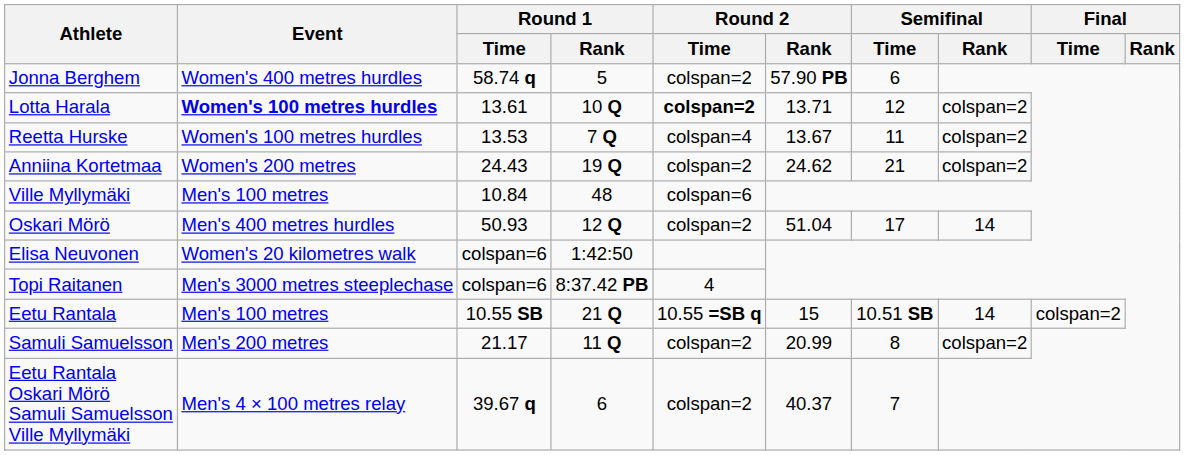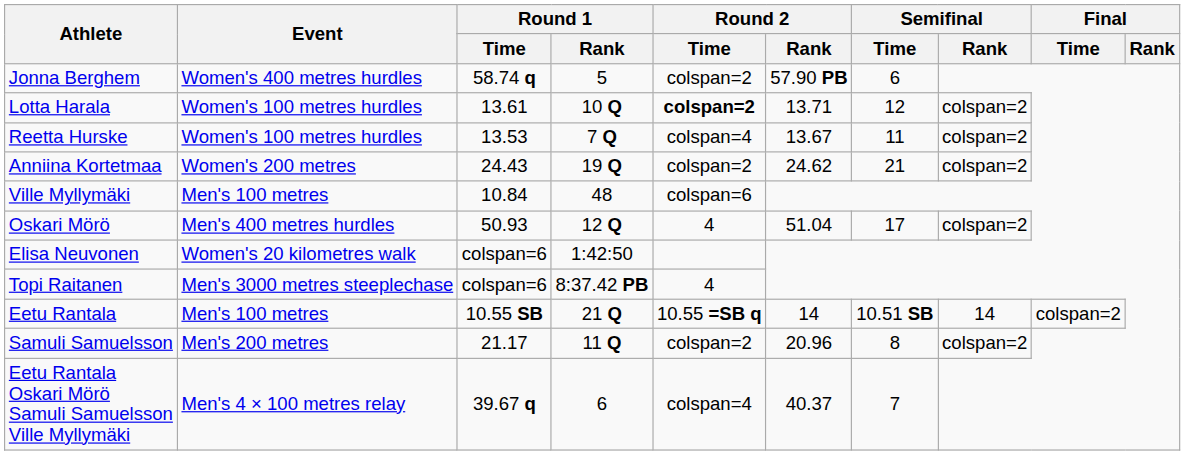(309, 107) bold -> (302, 107) normal
(709, 225) colspan=2 -> (709, 225) 4
(985, 225) 14 -> (985, 225) colspan=2
(809, 313) 15 -> (809, 313) 14
(809, 343) 20.99 -> (809, 343) 20.96
(709, 403) colspan=2 -> (709, 403) colspan=4
